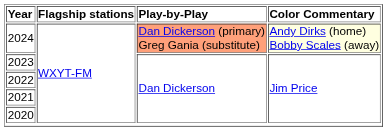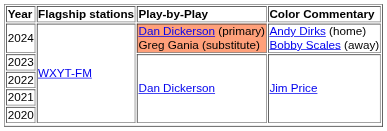(324, 38) lightyellow background -> (324, 38) no background
